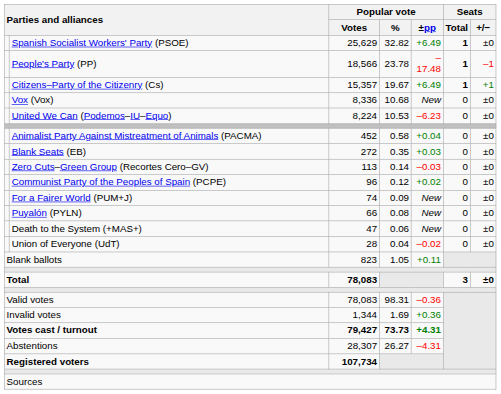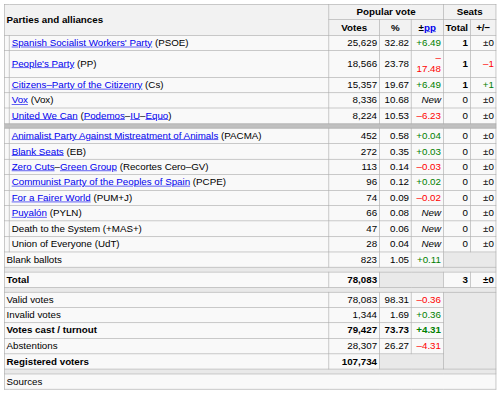(431, 197) New -> (429, 197) –0.02
(429, 244) –0.02 -> (431, 244) New
